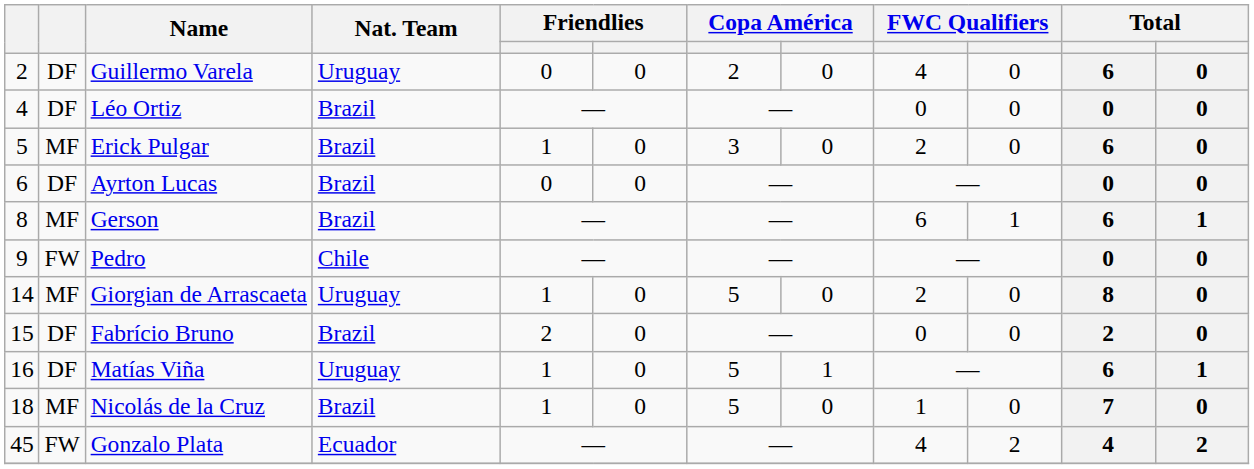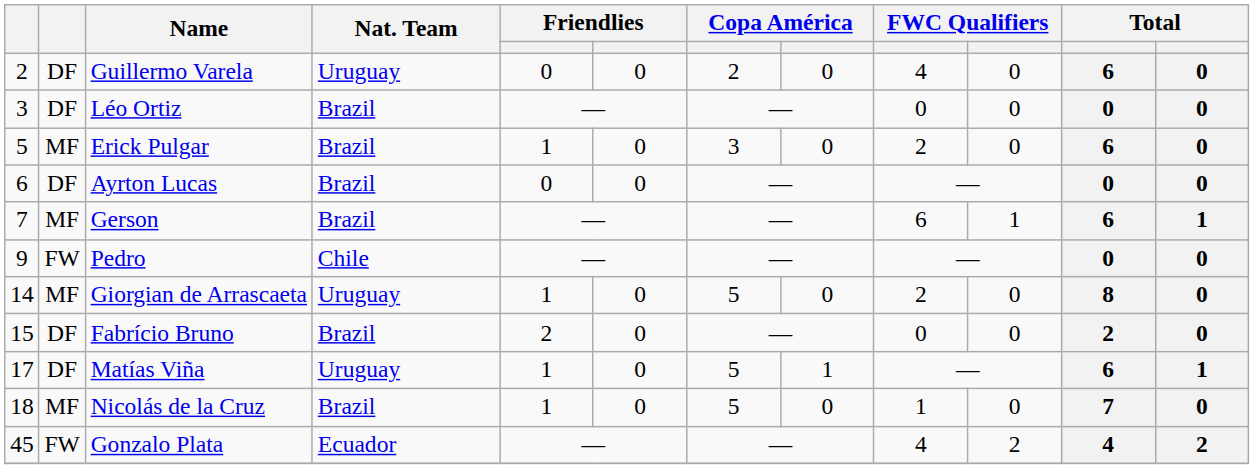(22, 108) 4 -> (22, 108) 3
(22, 220) 8 -> (22, 220) 7
(22, 369) 16 -> (22, 369) 17
